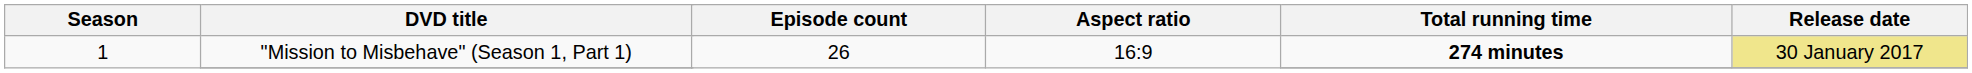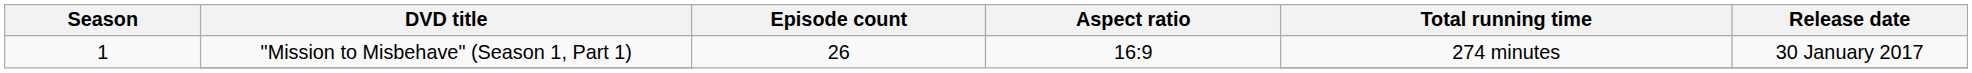(1506, 51) bold -> (1506, 51) normal
(1850, 51) khaki background -> (1850, 51) no background
